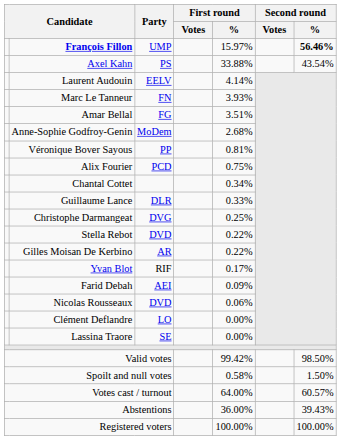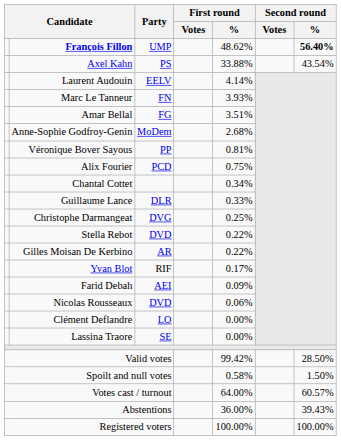(237, 47) 15.97% -> (237, 47) 48.62%
(317, 47) 56.46% -> (317, 47) 56.40%
(318, 358) 98.50% -> (318, 358) 28.50%
